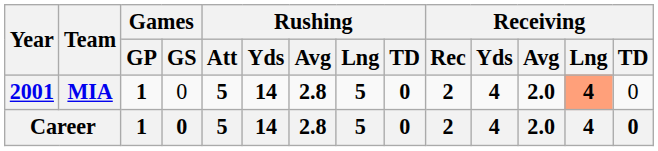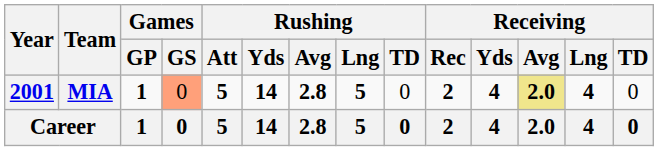(182, 92) no background -> (182, 92) lightsalmon background
(405, 92) bold -> (405, 92) normal
(541, 92) no background -> (541, 92) khaki background
(589, 92) lightsalmon background -> (589, 92) no background
